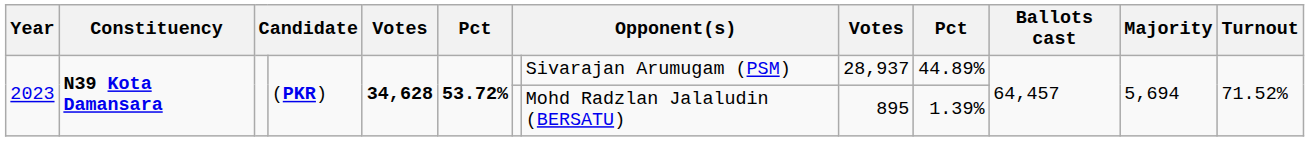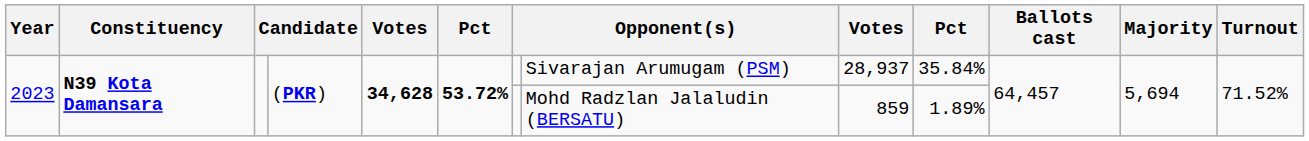(951, 70) 44.89% -> (951, 70) 35.84%
(893, 110) 895 -> (893, 110) 859
(957, 110) 1.39% -> (957, 110) 1.89%
